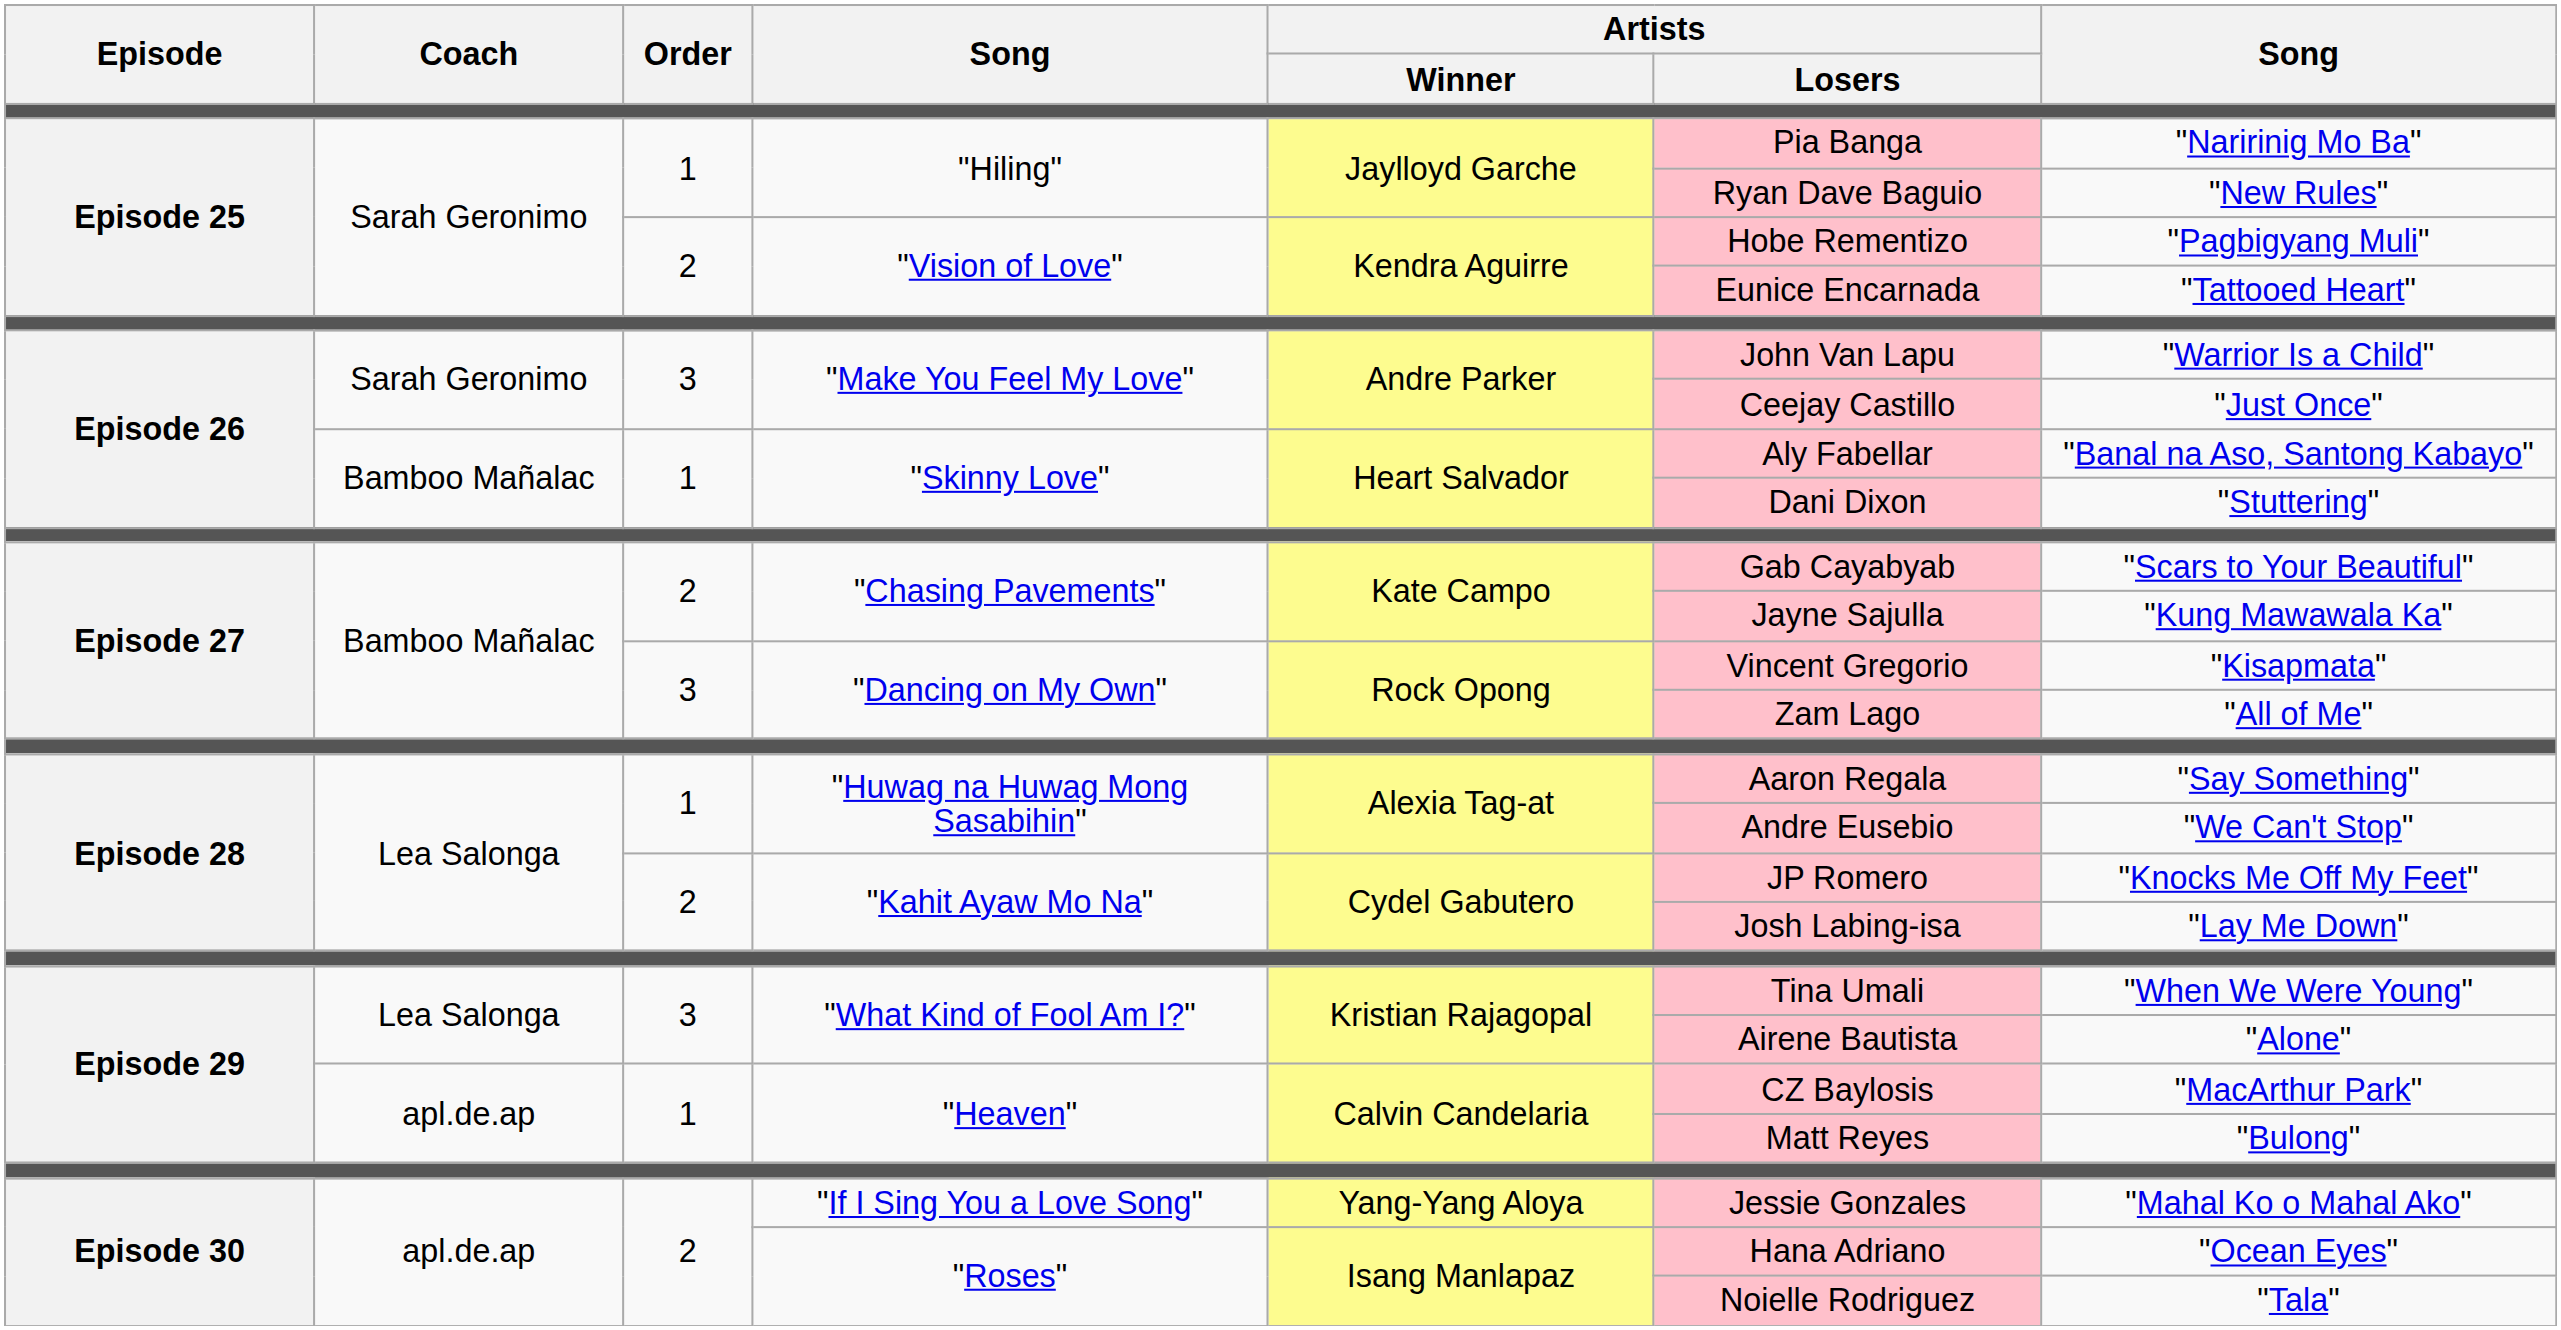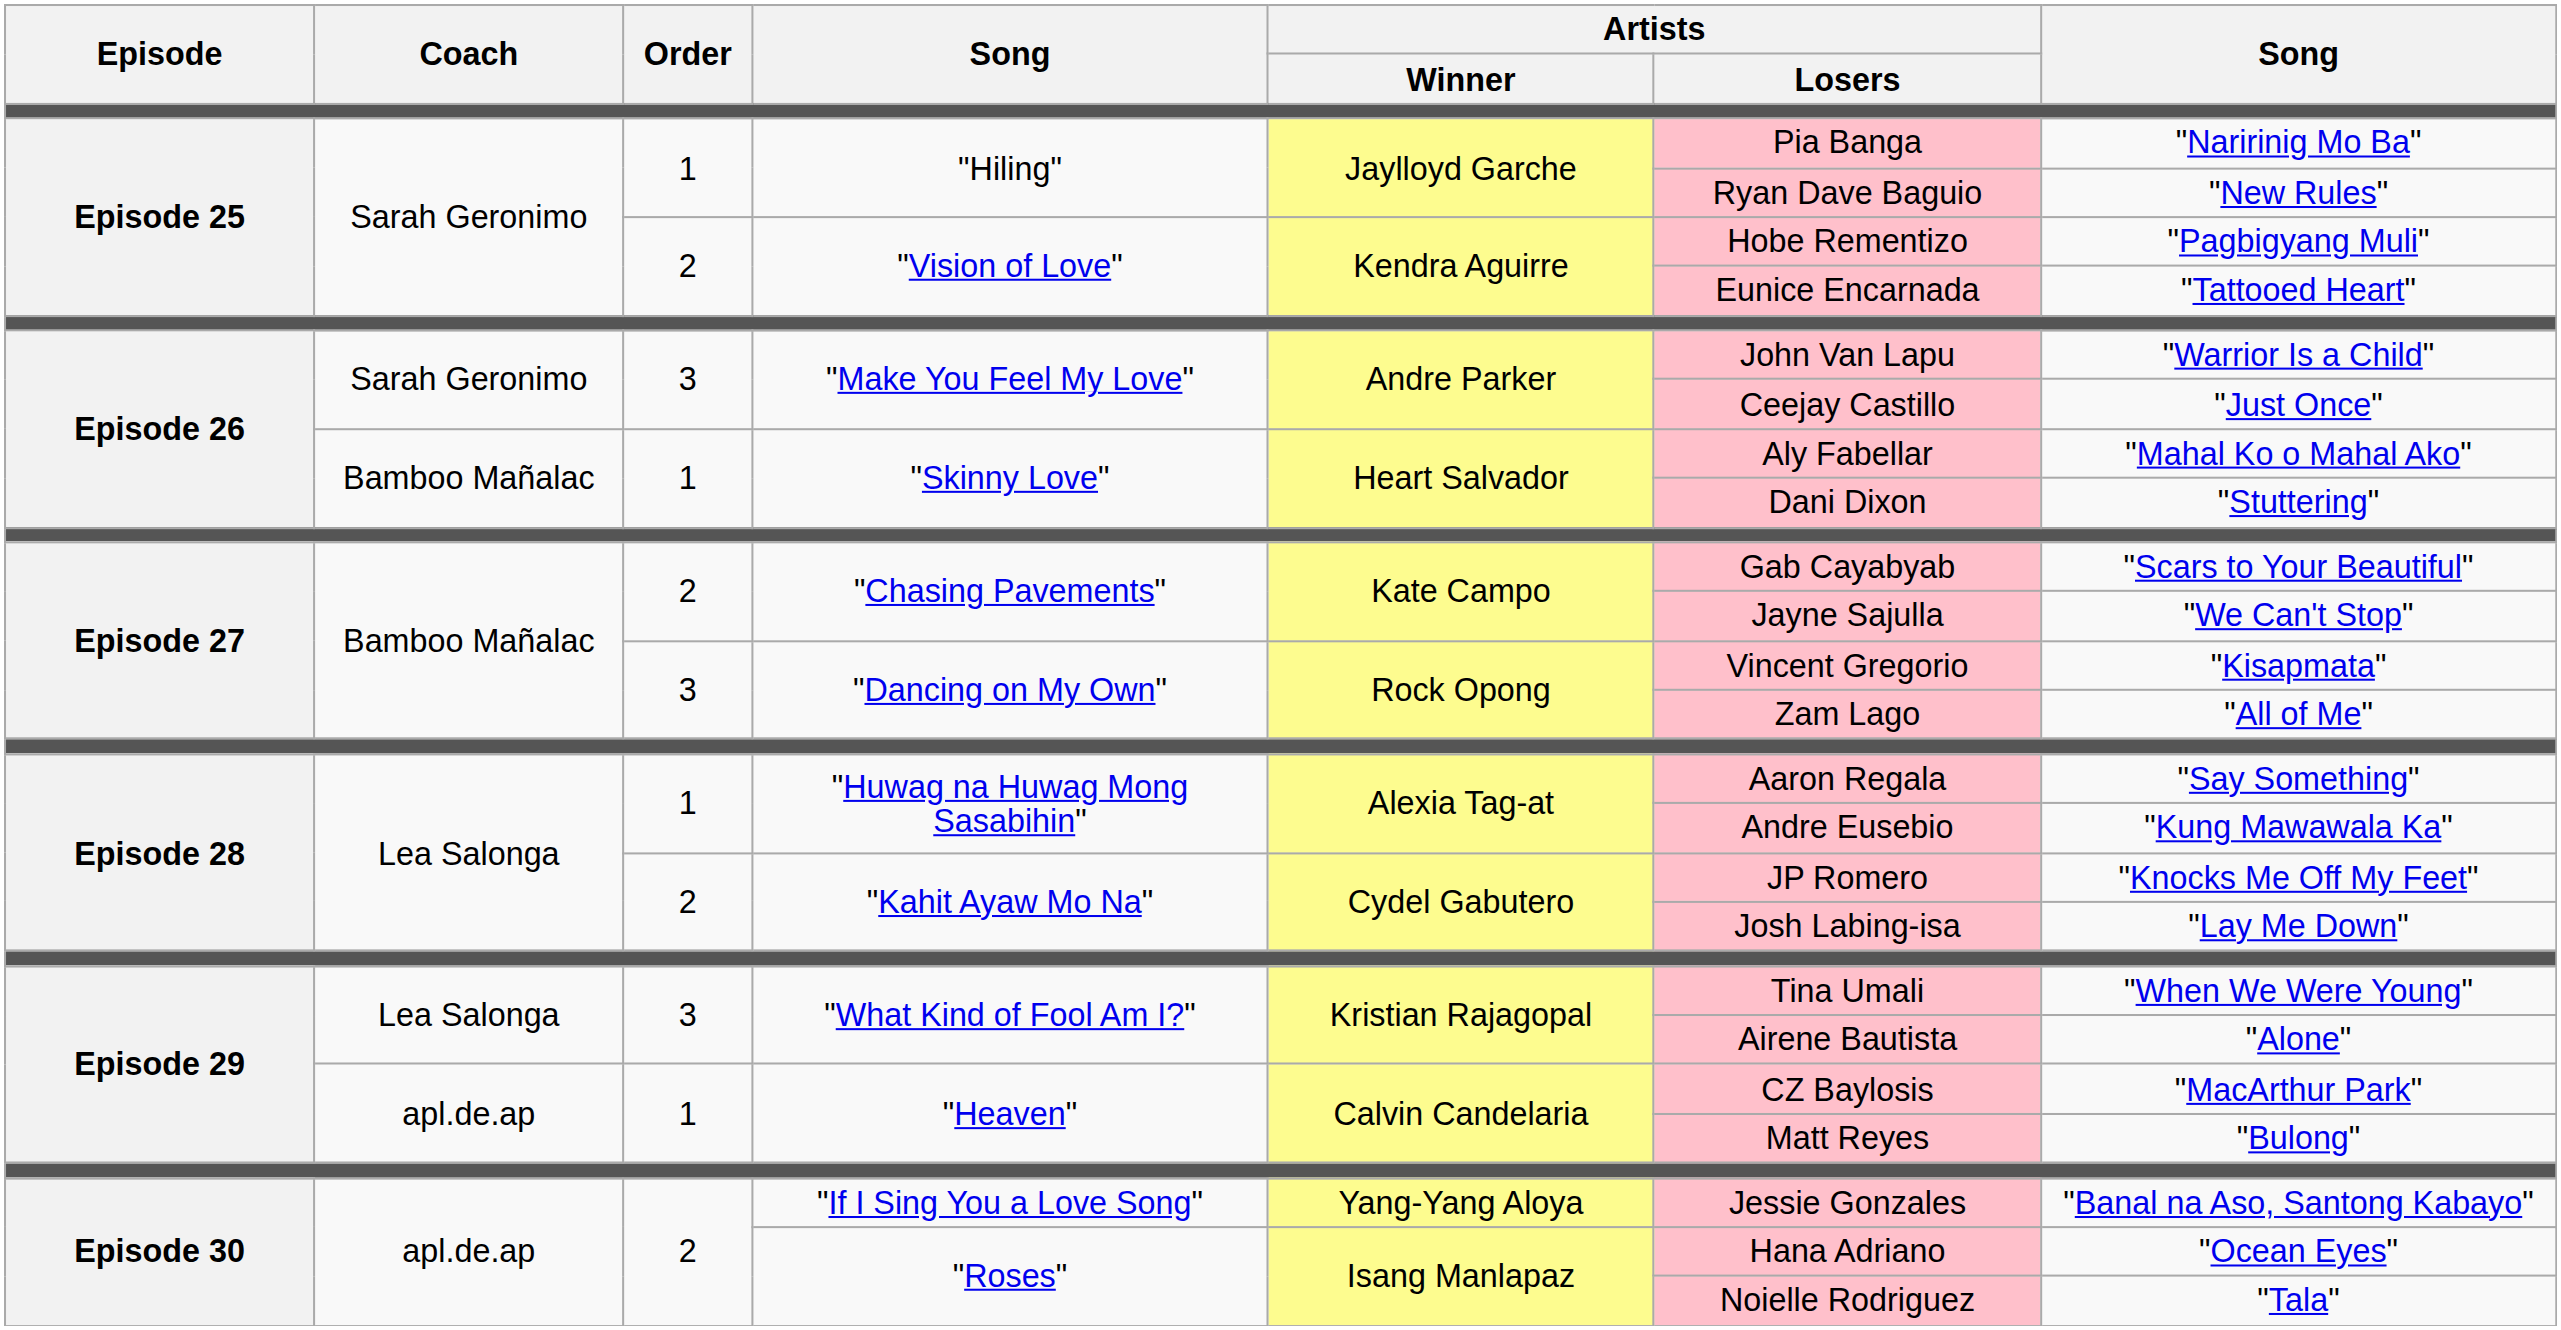(2299, 453) "Banal na Aso, Santong Kabayo" -> (2299, 453) "Mahal Ko o Mahal Ako"
(2299, 616) "Kung Mawawala Ka" -> (2299, 616) "We Can't Stop"
(2299, 828) "We Can't Stop" -> (2299, 828) "Kung Mawawala Ka"
(2299, 1202) "Mahal Ko o Mahal Ako" -> (2299, 1202) "Banal na Aso, Santong Kabayo"
